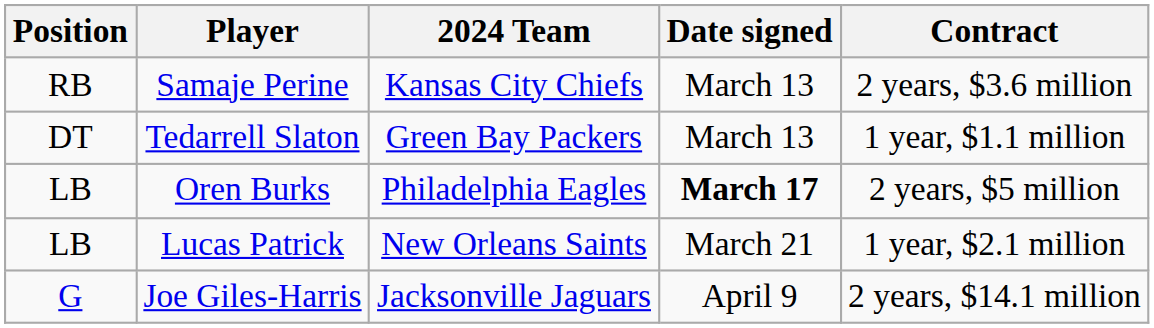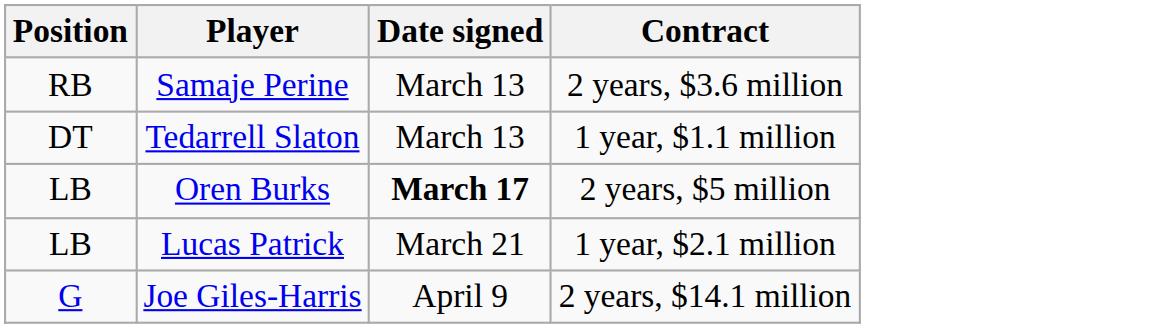- column: (514, 31)
